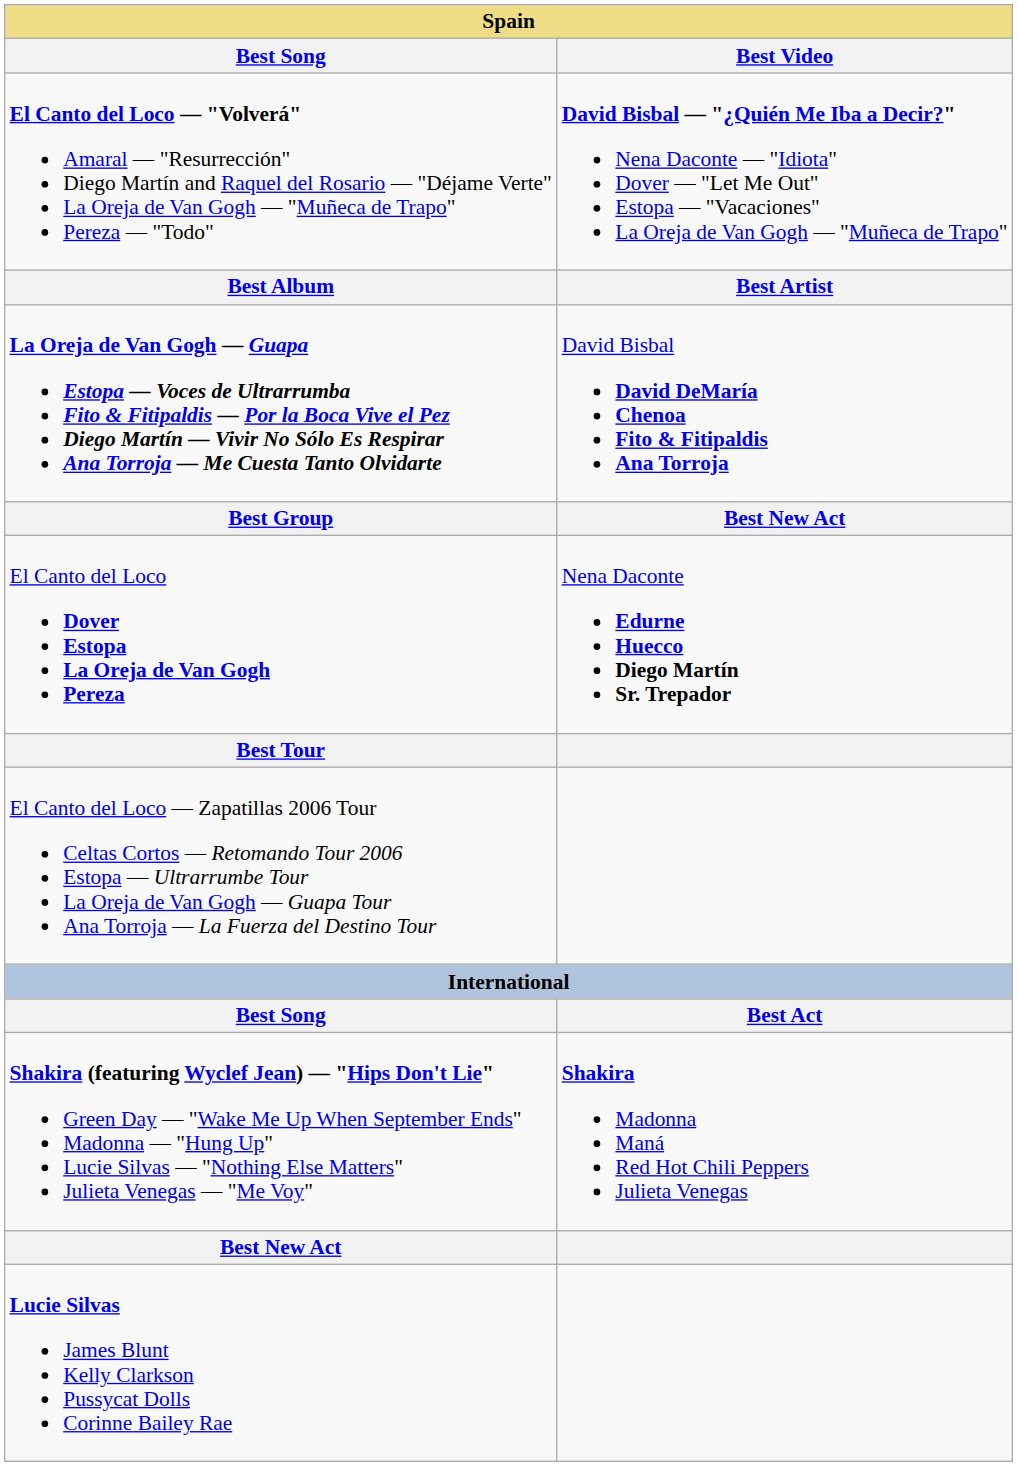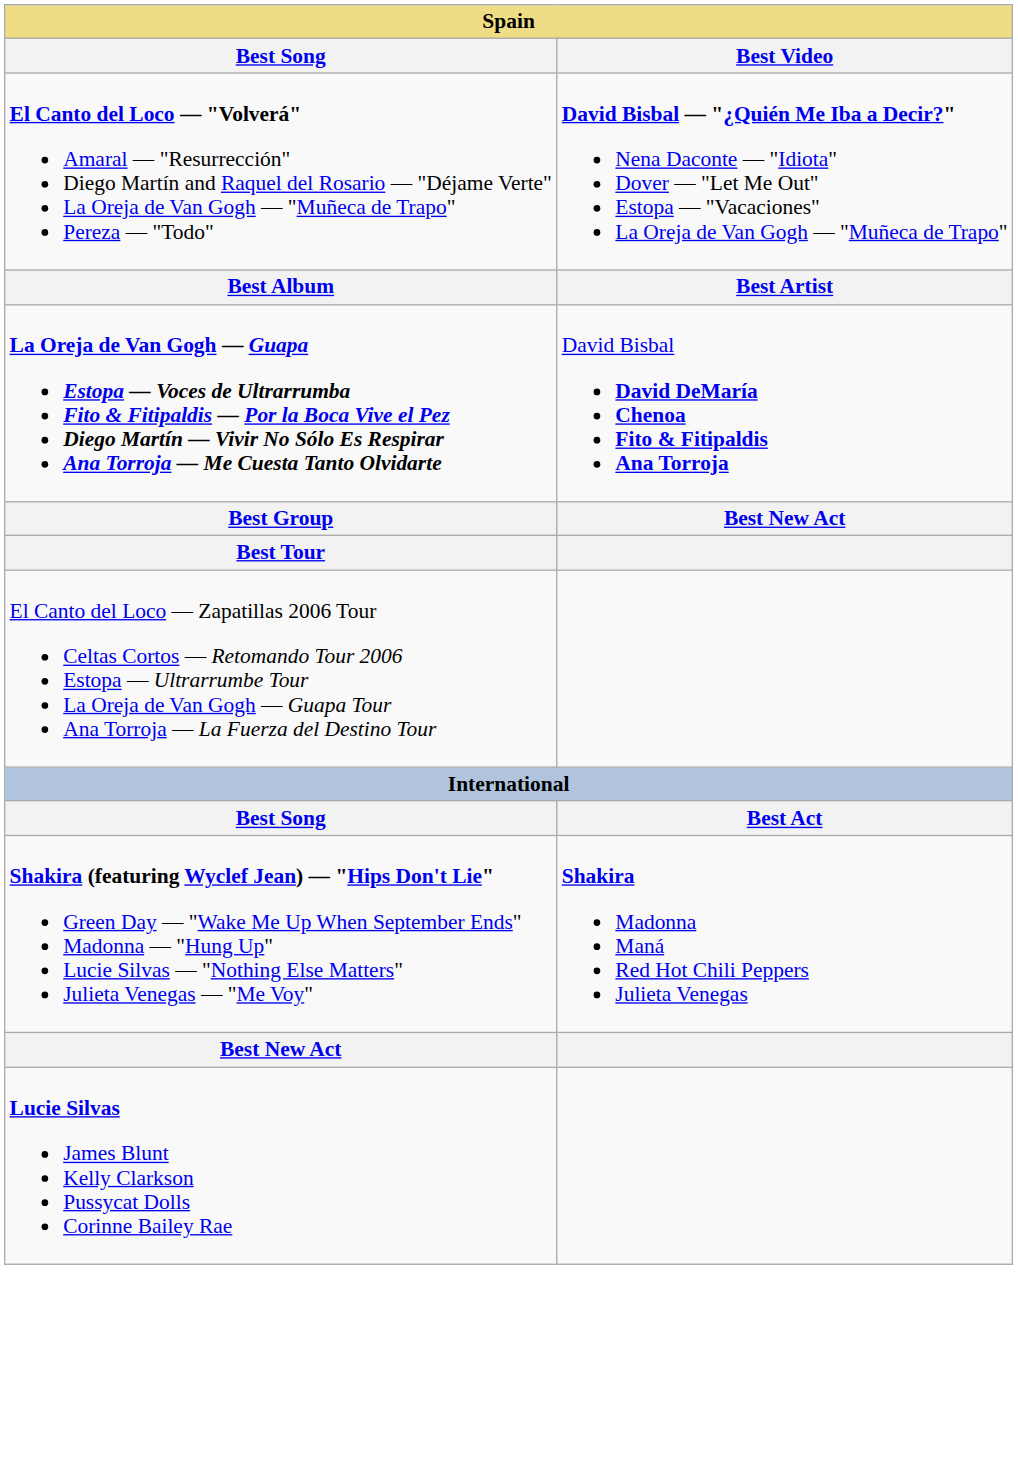- row: (281, 636)
